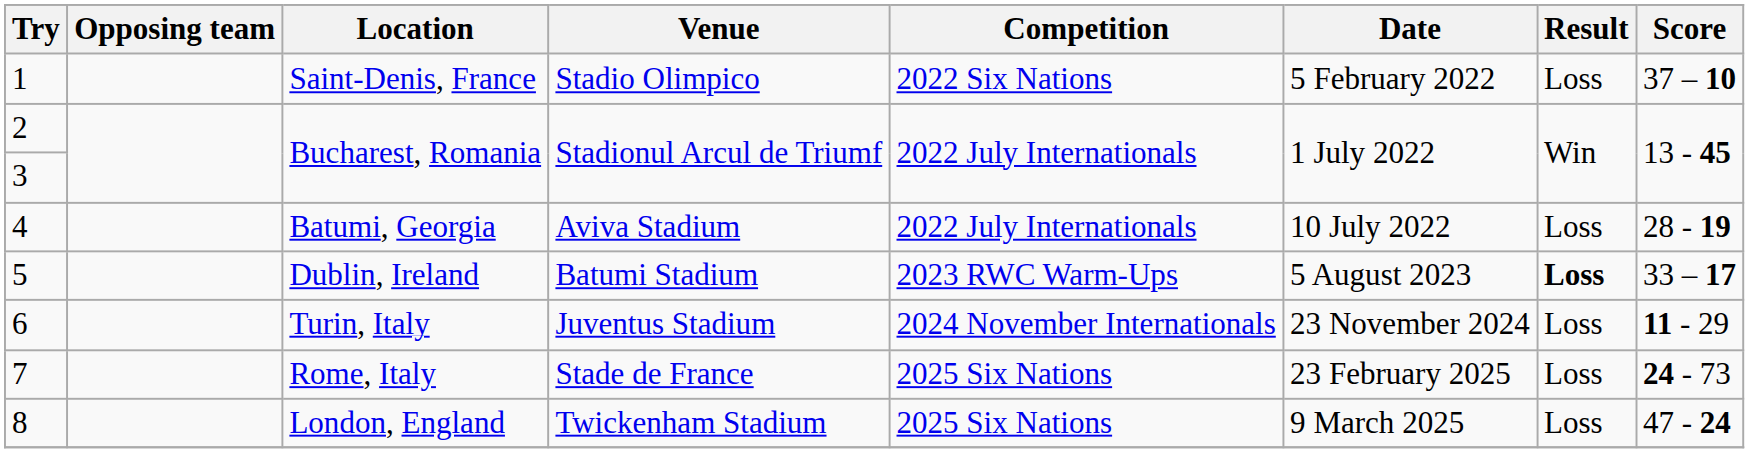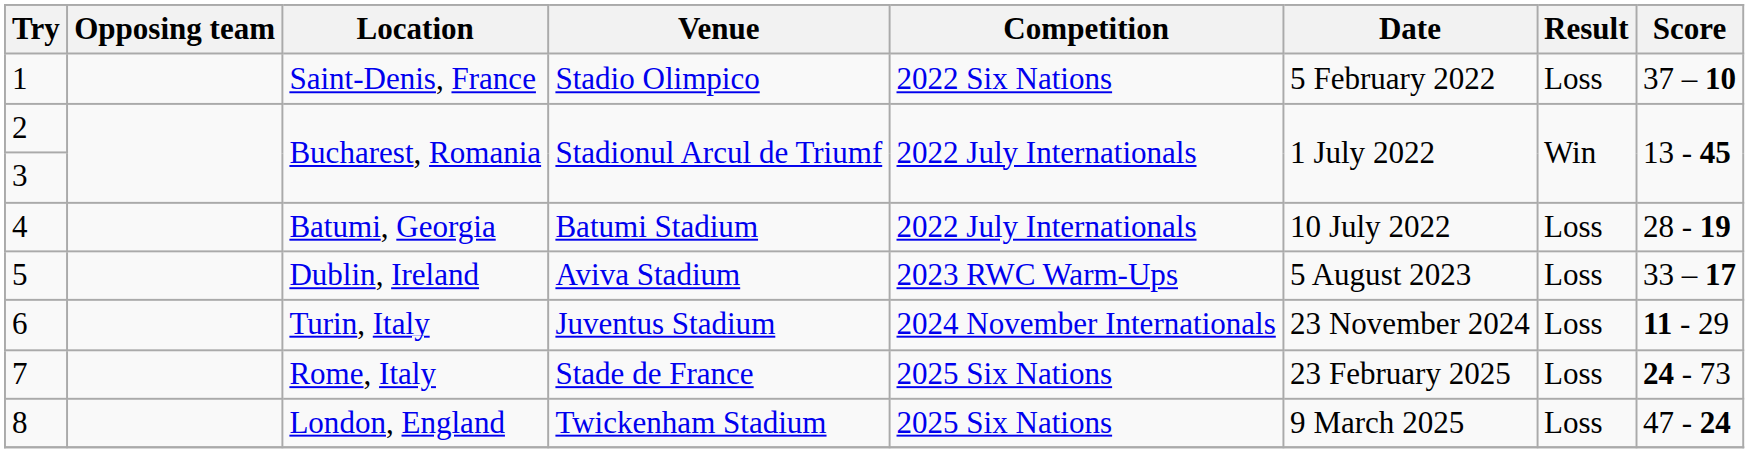(648, 226) Aviva Stadium -> (657, 226) Batumi Stadium
(657, 275) Batumi Stadium -> (648, 275) Aviva Stadium
(1574, 275) bold -> (1573, 275) normal
